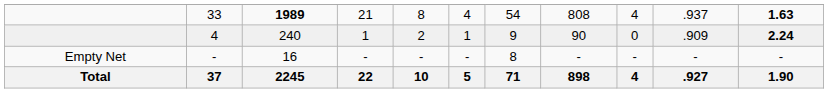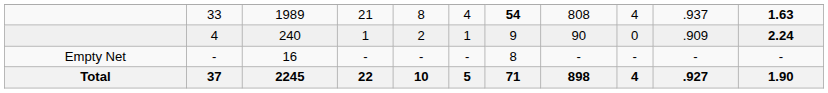(290, 14) bold -> (290, 14) normal
(513, 14) normal -> (513, 14) bold
